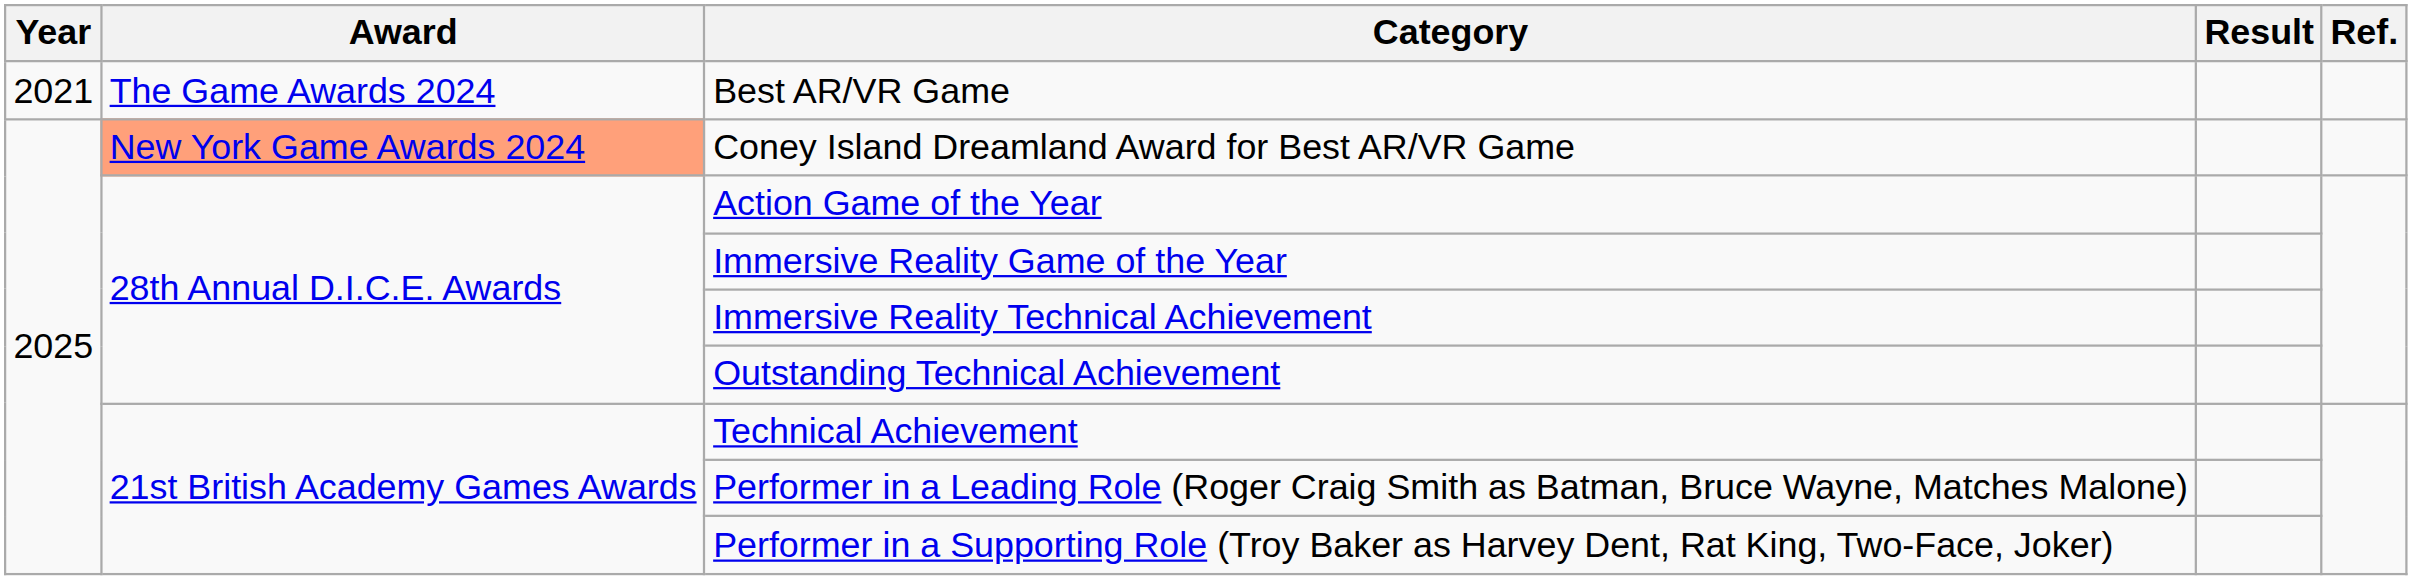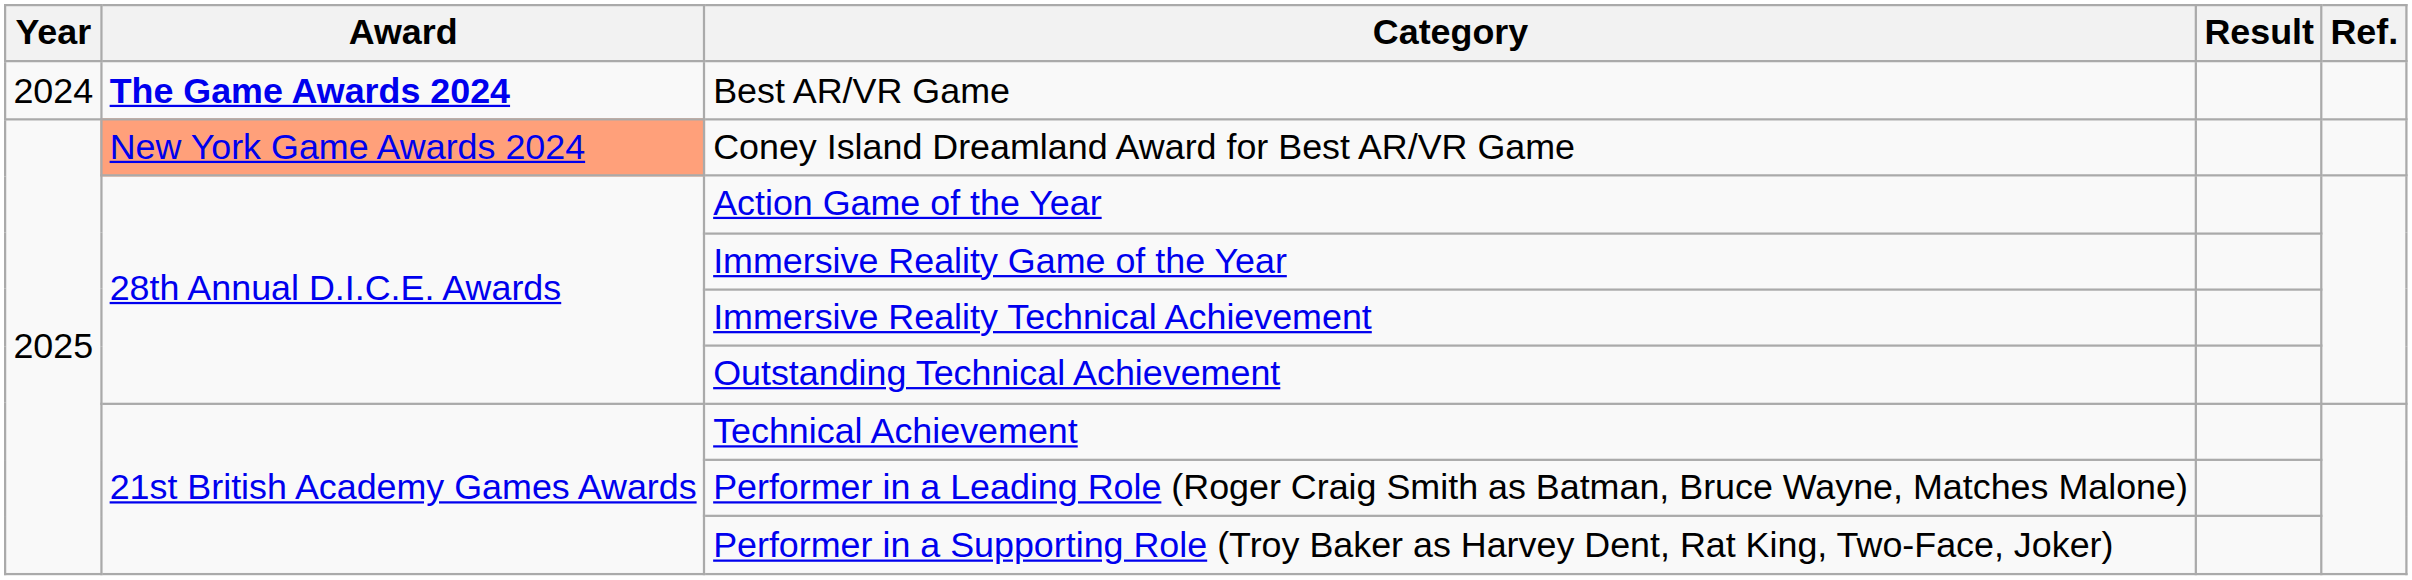(53, 89) 2021 -> (53, 89) 2024
(303, 89) normal -> (310, 89) bold
